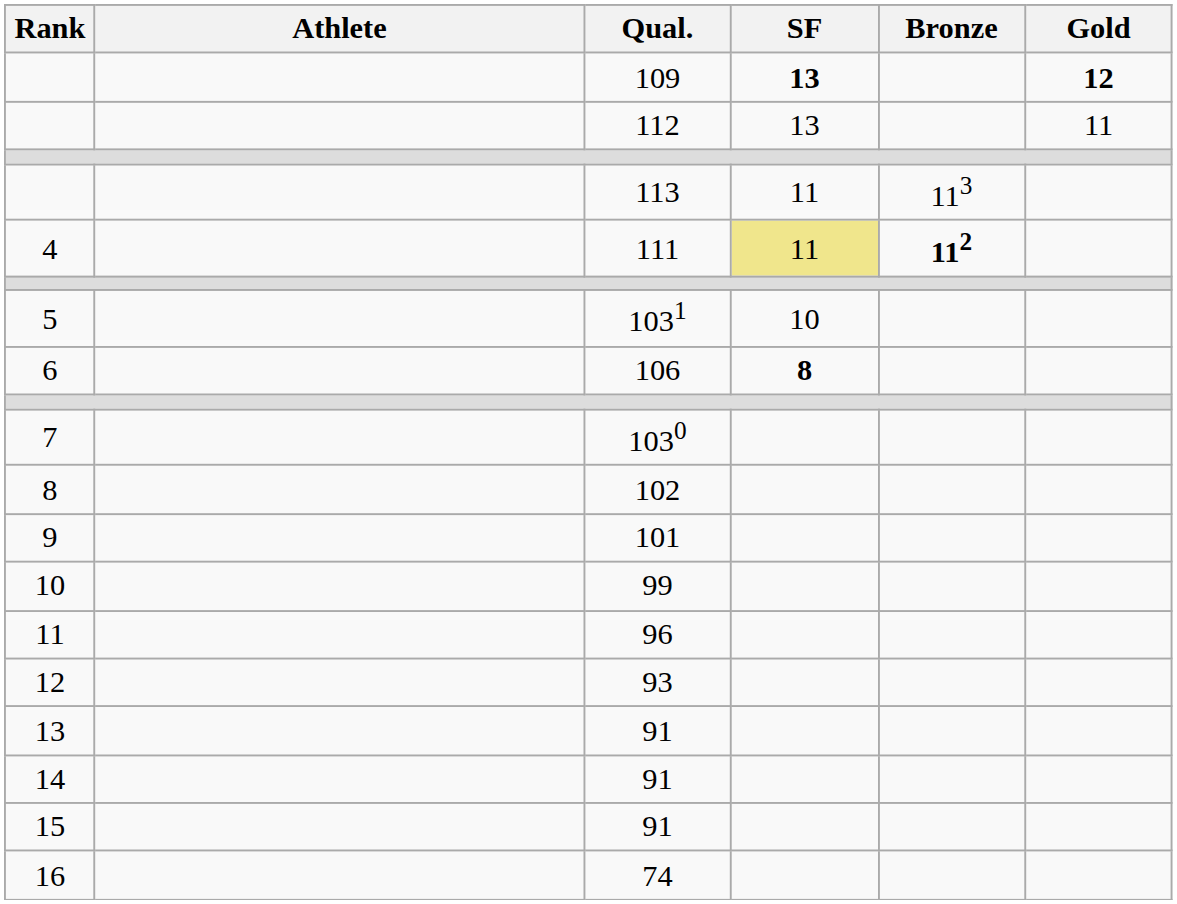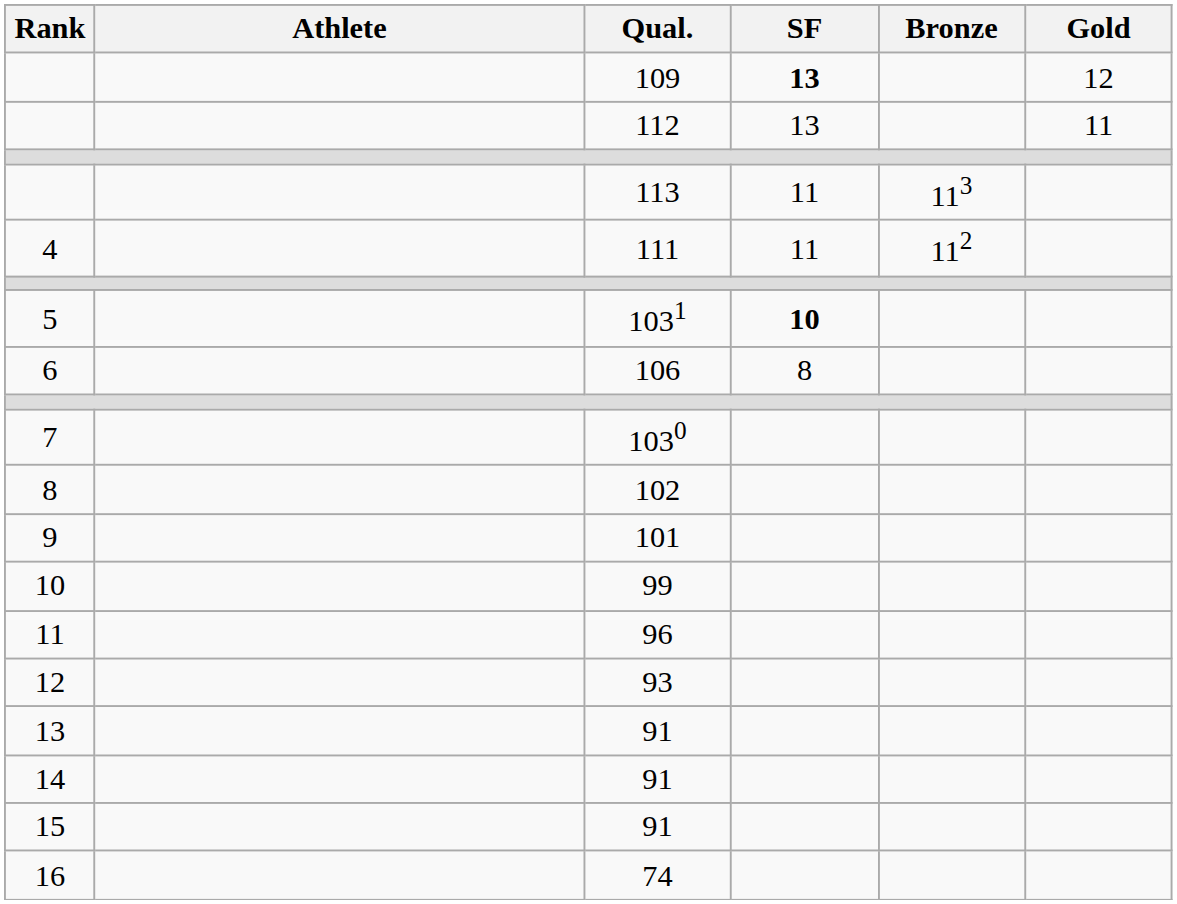(1099, 76) bold -> (1099, 76) normal
(804, 247) khaki background -> (804, 247) no background
(951, 247) bold -> (951, 247) normal
(804, 318) normal -> (804, 318) bold
(804, 370) bold -> (804, 370) normal
